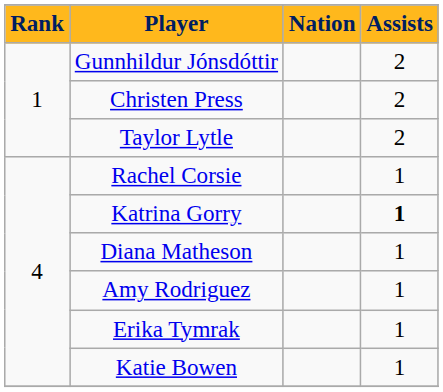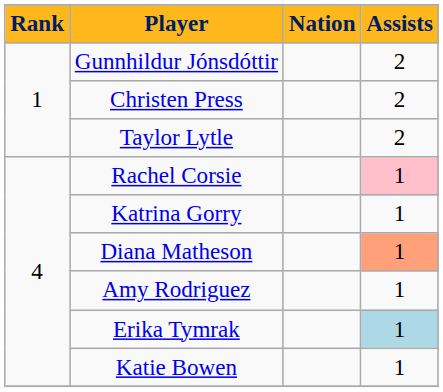(400, 176) no background -> (400, 176) pink background
(400, 214) bold -> (400, 214) normal
(400, 252) no background -> (400, 252) lightsalmon background
(400, 328) no background -> (400, 328) lightblue background
